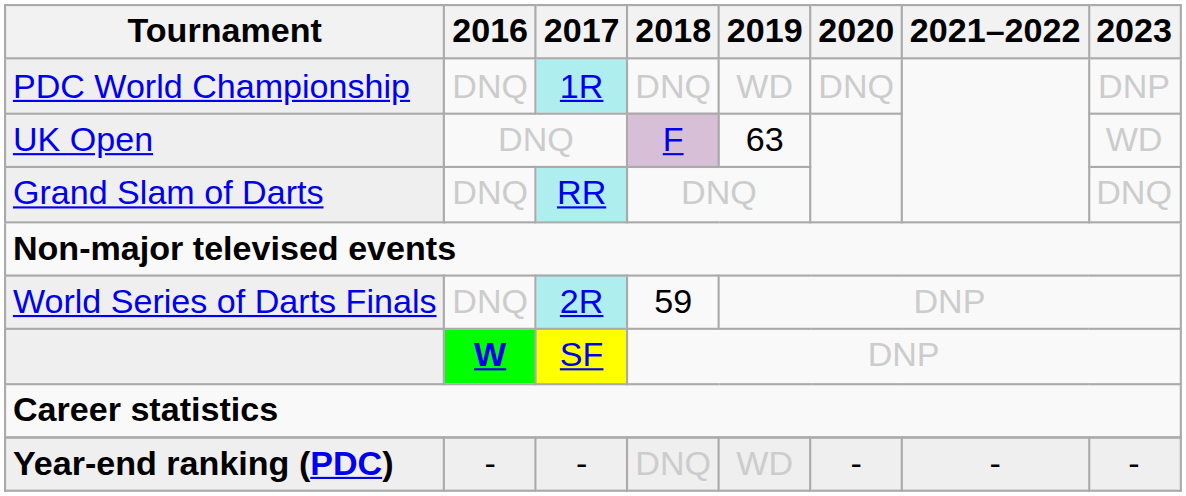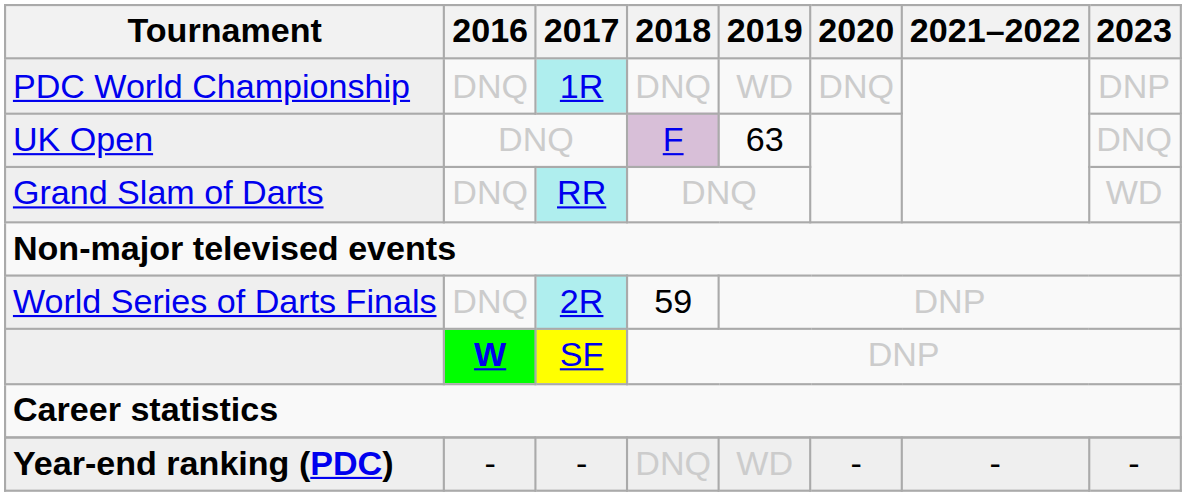(1134, 139) WD -> (1134, 139) DNQ
(1134, 193) DNQ -> (1134, 193) WD
